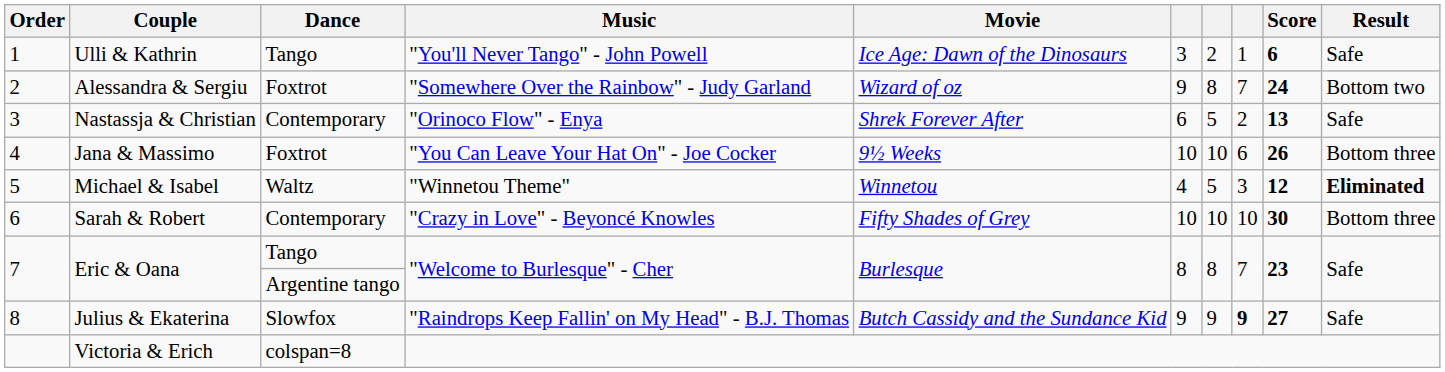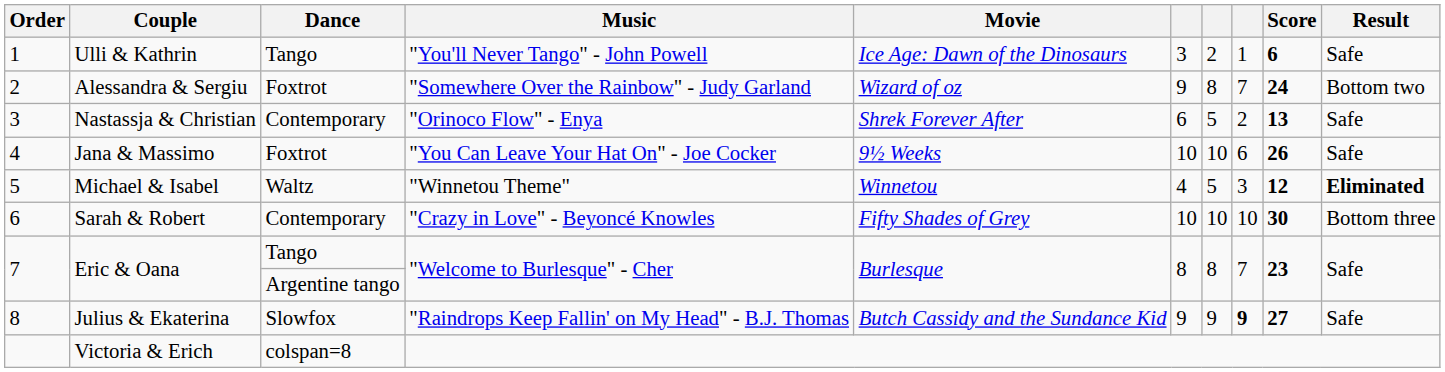(1381, 152) Bottom three -> (1345, 152) Safe
